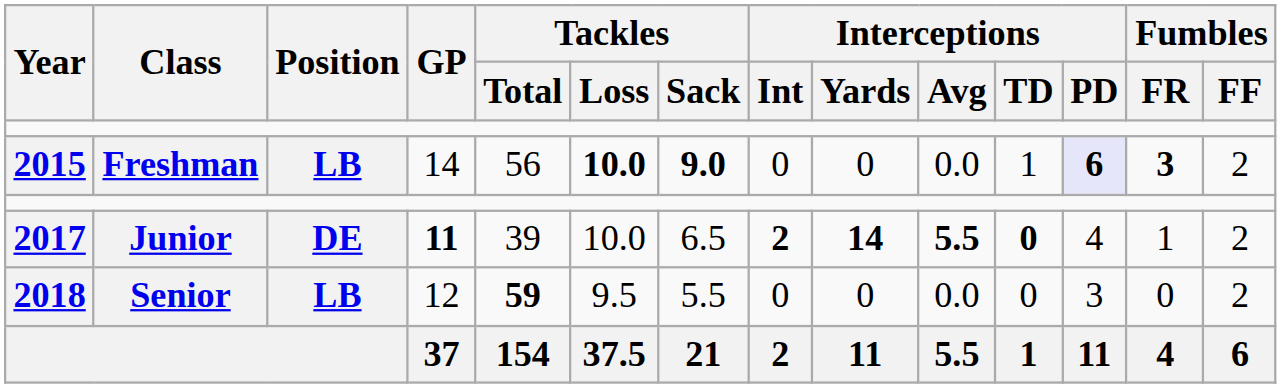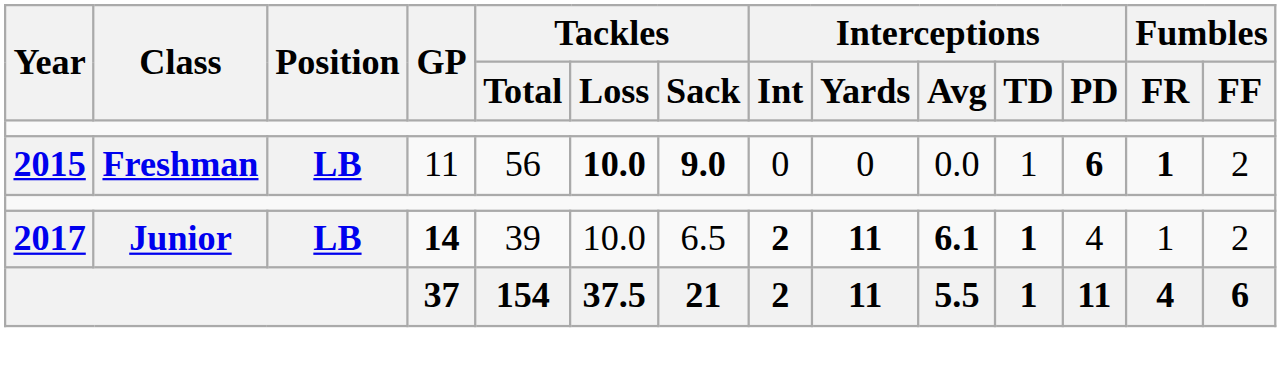(442, 164) 14 -> (442, 164) 11
(1094, 164) lavender background -> (1094, 164) no background
(1165, 164) 3 -> (1165, 164) 1
(337, 238) DE -> (337, 238) LB
(442, 238) 11 -> (442, 238) 14
(865, 238) 14 -> (865, 238) 11
(957, 238) 5.5 -> (957, 238) 6.1
(1028, 238) 0 -> (1028, 238) 1
- row: (50, 295)
